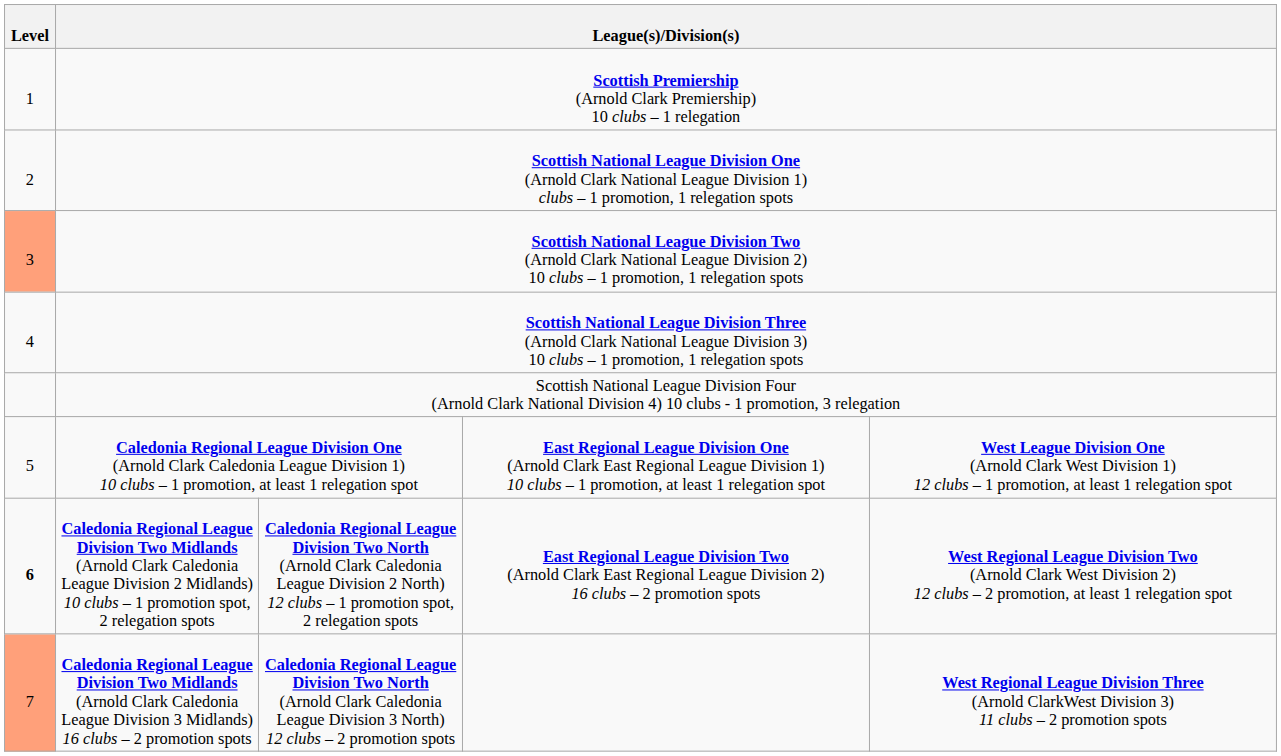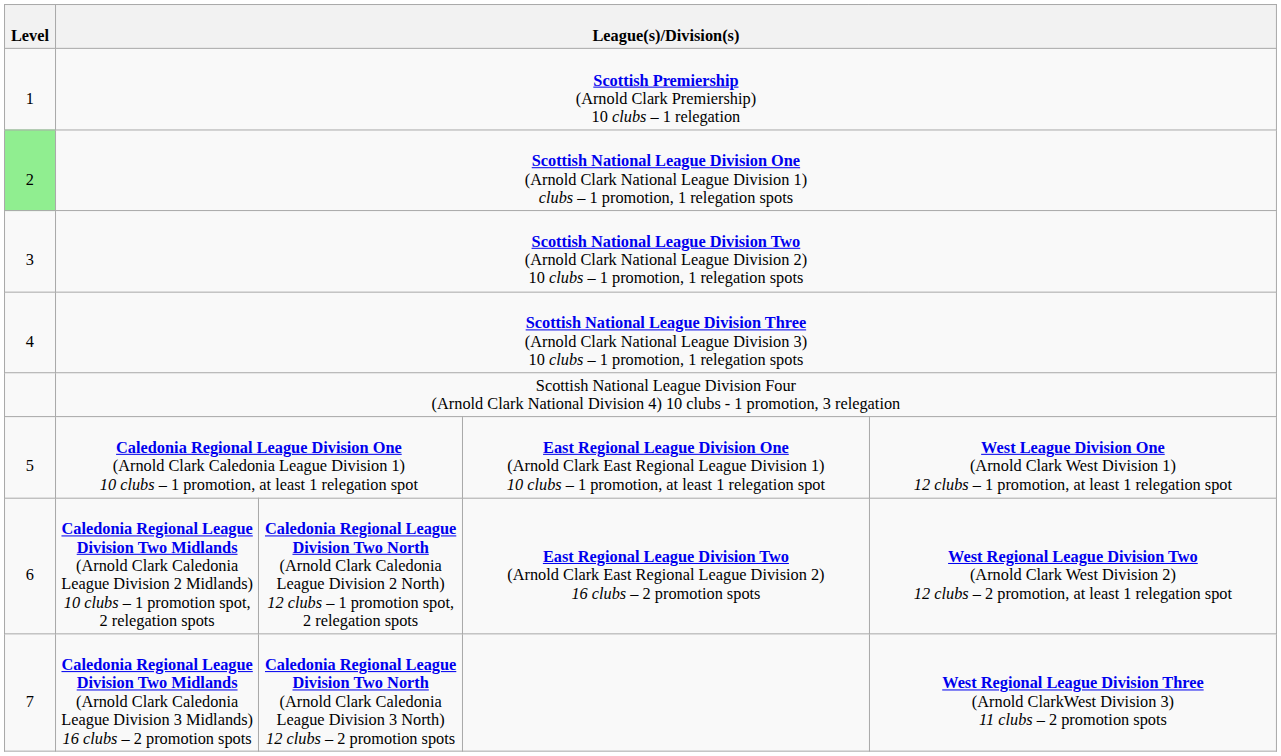(30, 179) no background -> (30, 179) lightgreen background
(30, 260) lightsalmon background -> (30, 260) no background
(30, 574) bold -> (30, 574) normal
(30, 701) lightsalmon background -> (30, 701) no background
